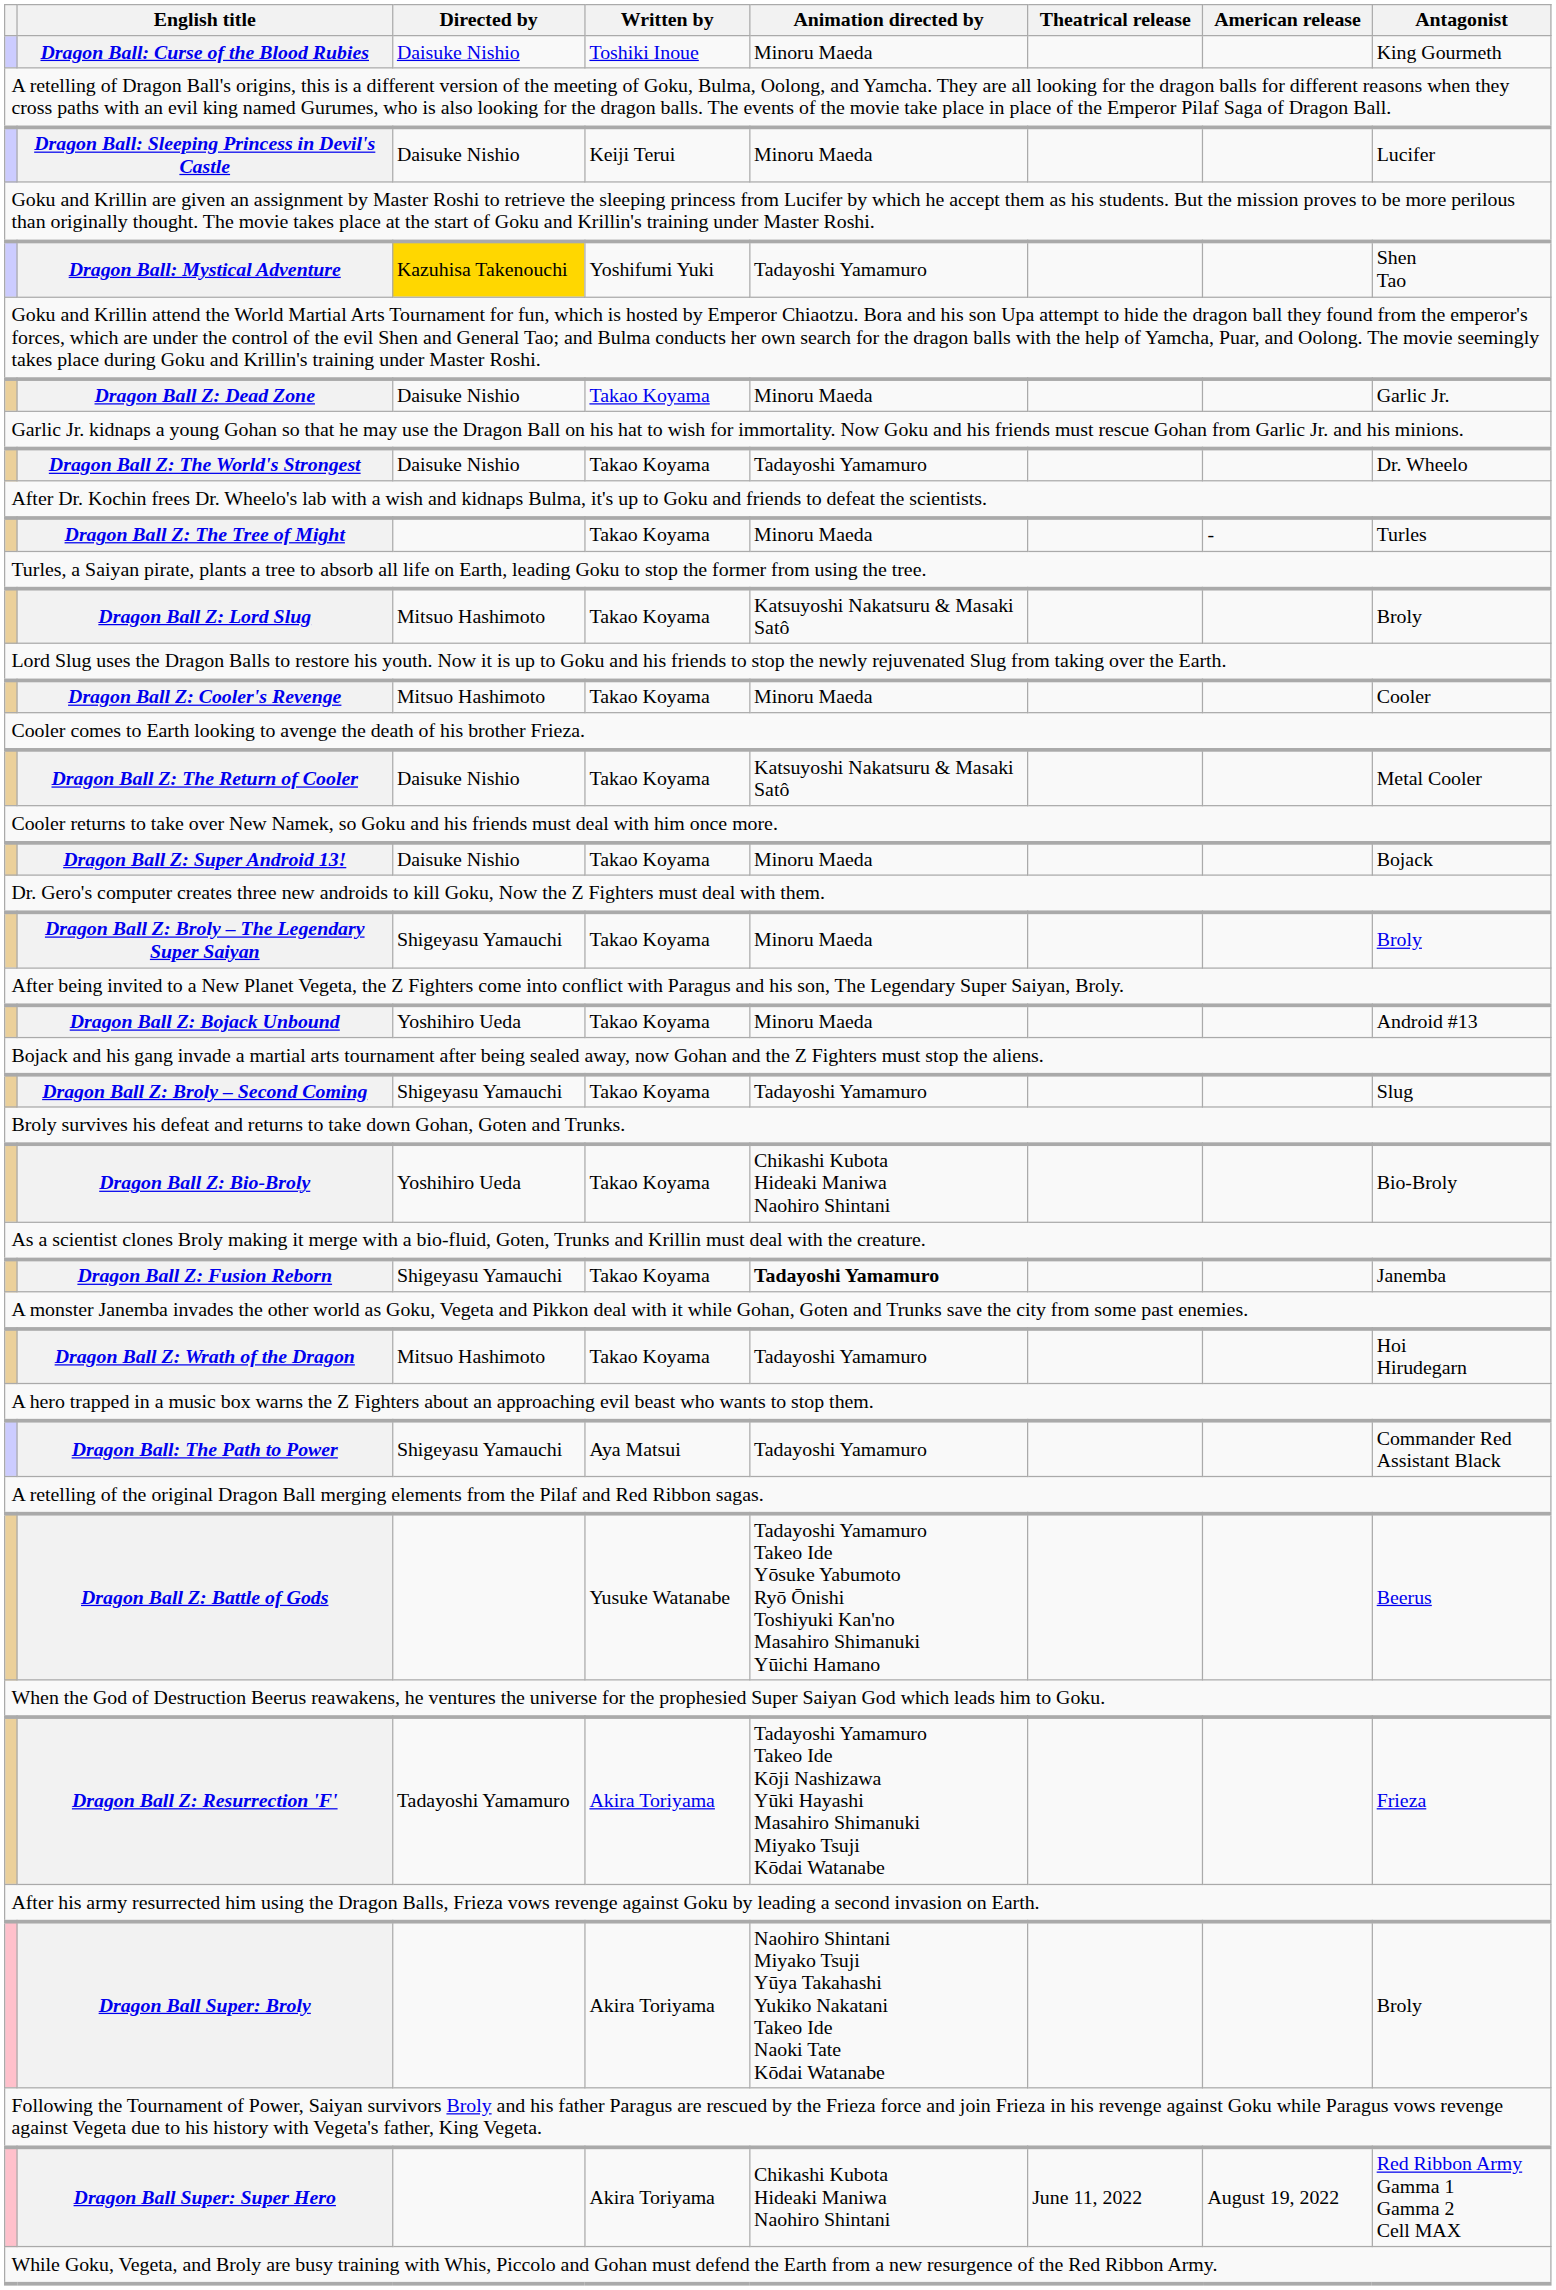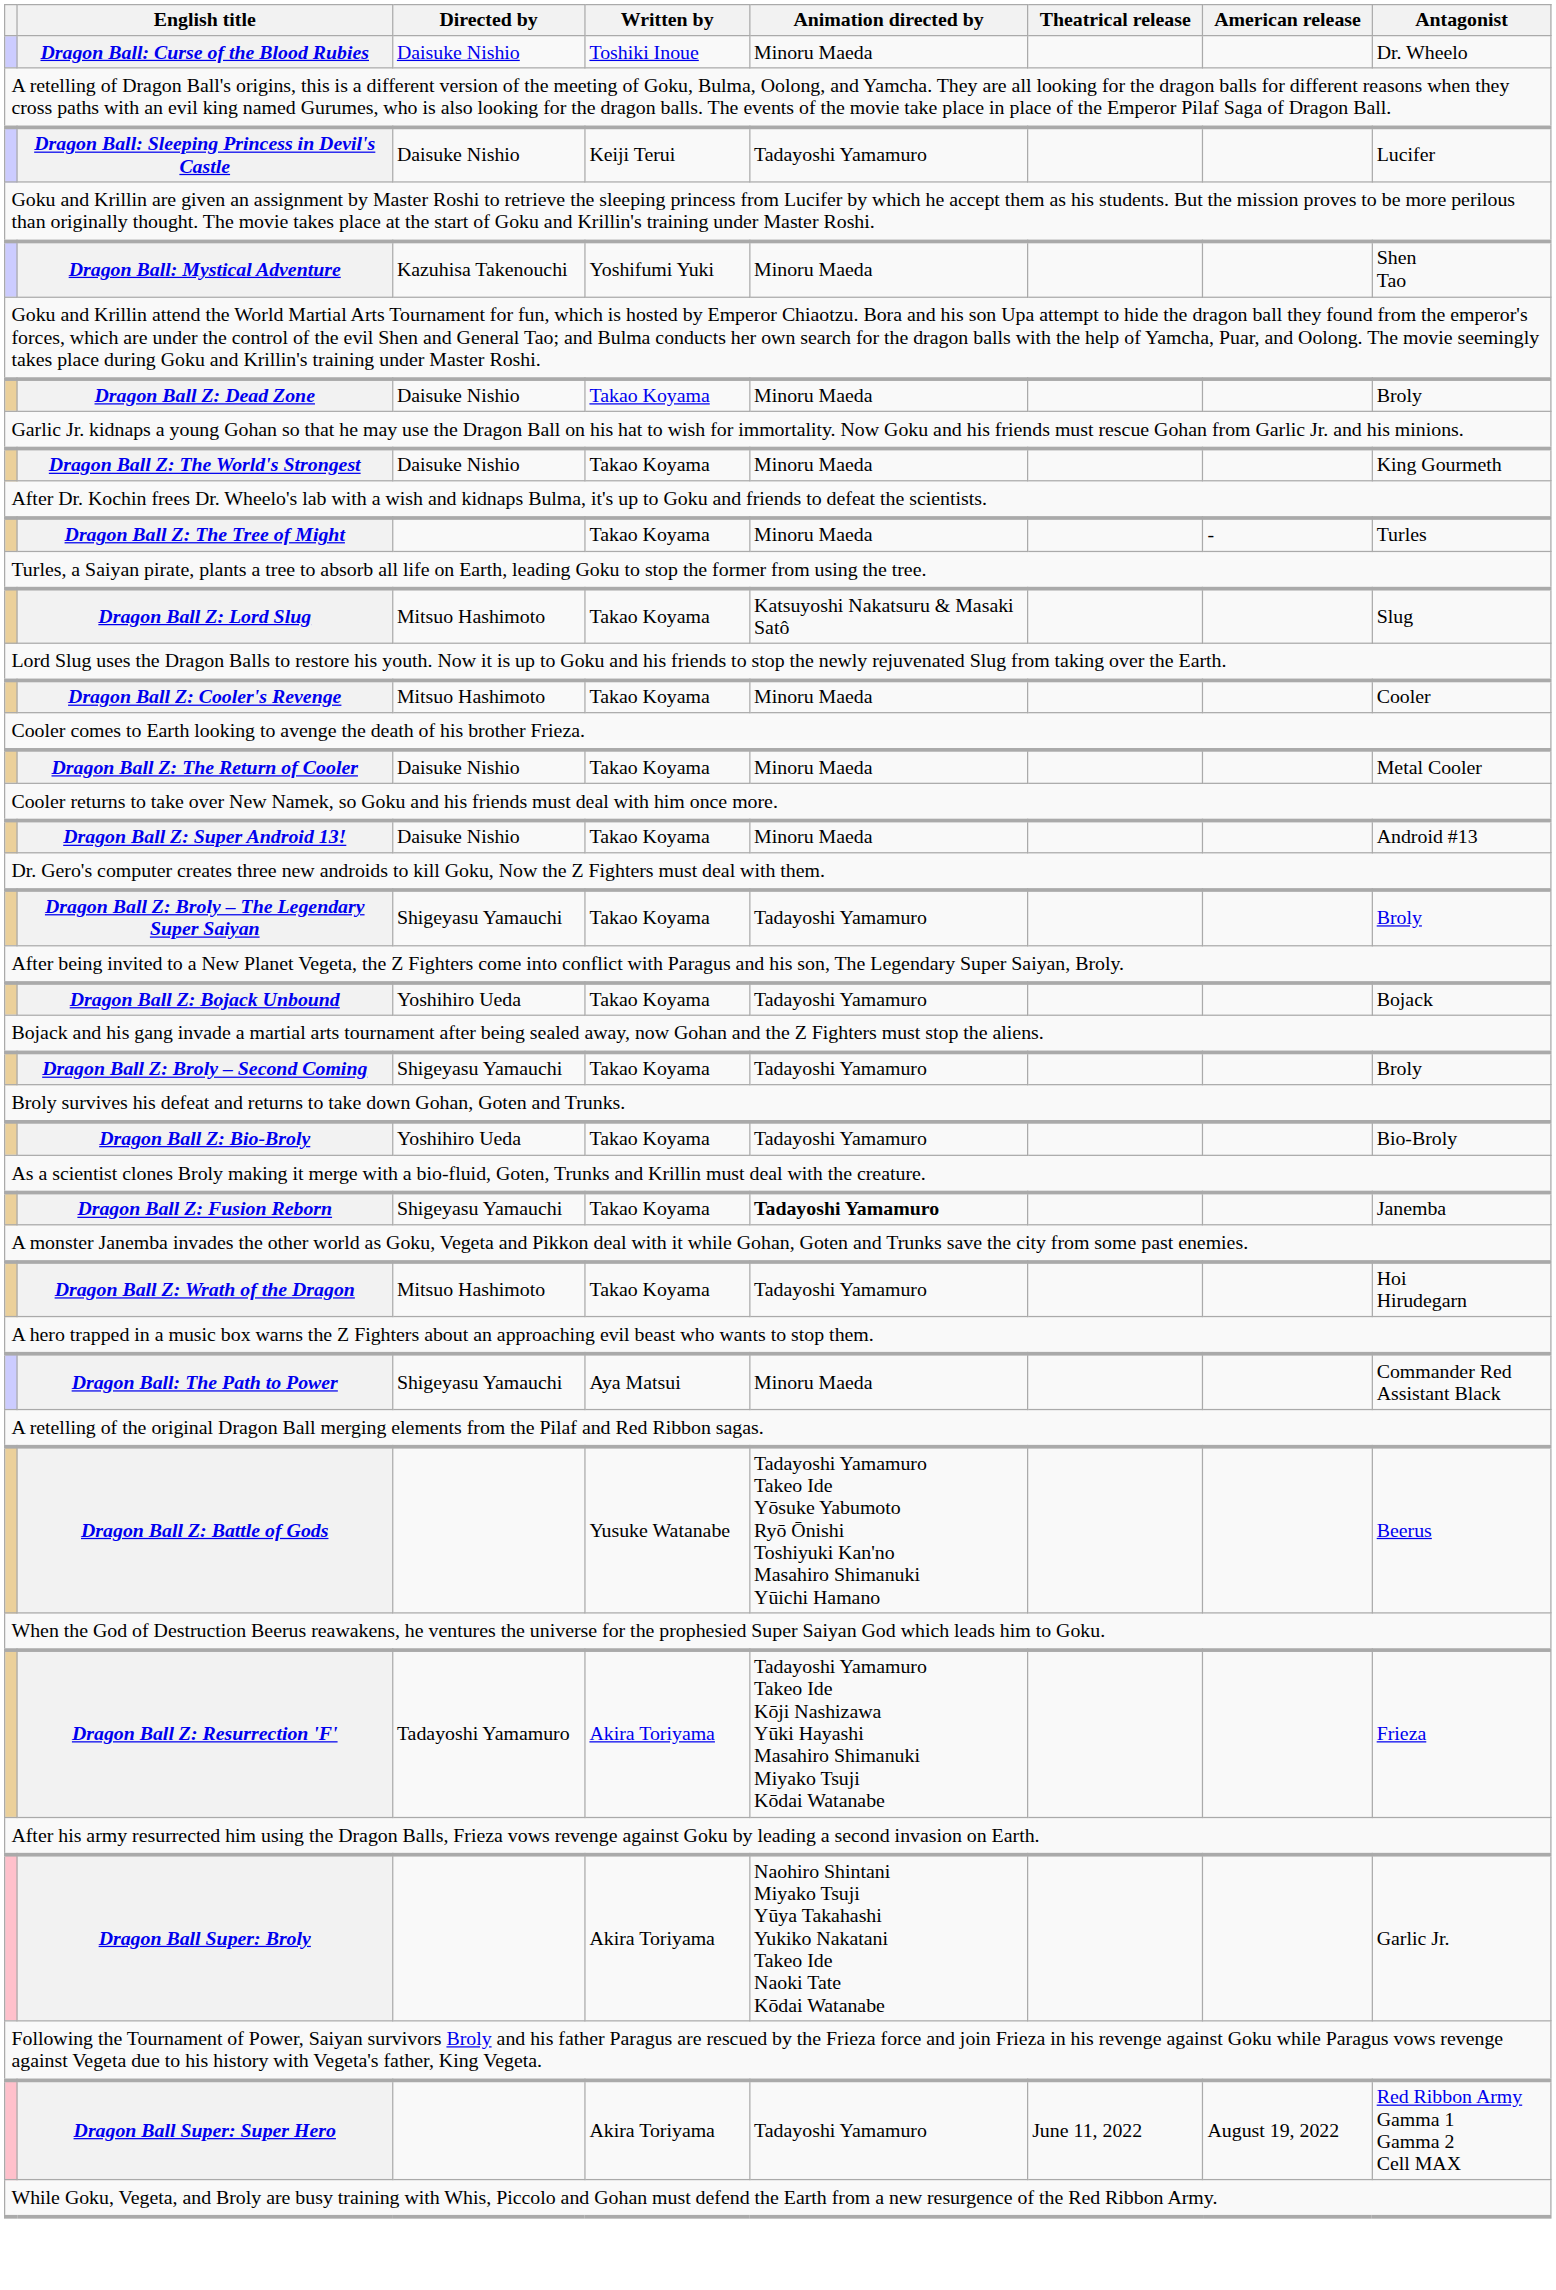(1439, 51) King Gourmeth -> (1422, 51) Dr. Wheelo
(813, 155) Minoru Maeda -> (840, 155) Tadayoshi Yamamuro
(482, 269) gold background -> (482, 269) no background
(840, 269) Tadayoshi Yamamuro -> (813, 269) Minoru Maeda
(1413, 395) Garlic Jr. -> (1399, 395) Broly
(840, 465) Tadayoshi Yamamuro -> (813, 465) Minoru Maeda
(1422, 465) Dr. Wheelo -> (1439, 465) King Gourmeth
(1399, 616) Broly -> (1395, 616) Slug
(884, 778) Katsuyoshi Nakatsuru & Masaki Satô -> (813, 767) Minoru Maeda
(1405, 859) Bojack -> (1427, 837) Android #13
(813, 940) Minoru Maeda -> (840, 918) Tadayoshi Yamamuro
(813, 1021) Minoru Maeda -> (840, 999) Tadayoshi Yamamuro
(1427, 1021) Android #13 -> (1405, 999) Bojack
(1395, 1091) Slug -> (1399, 1069) Broly
(822, 1183) Chikashi Kubota Hideaki Maniwa Naohiro Shintani -> (840, 1139) Tadayoshi Yamamuro
(840, 1449) Tadayoshi Yamamuro -> (813, 1382) Minoru Maeda
(1399, 2004) Broly -> (1413, 1937) Garlic Jr.
(822, 2197) Chikashi Kubota Hideaki Maniwa Naohiro Shintani -> (840, 2130) Tadayoshi Yamamuro
